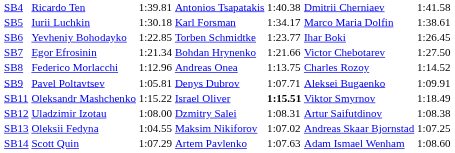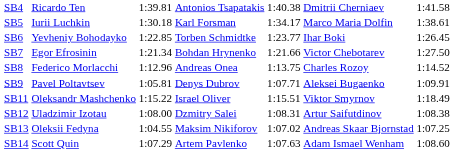(284, 98) bold -> (284, 98) normal
